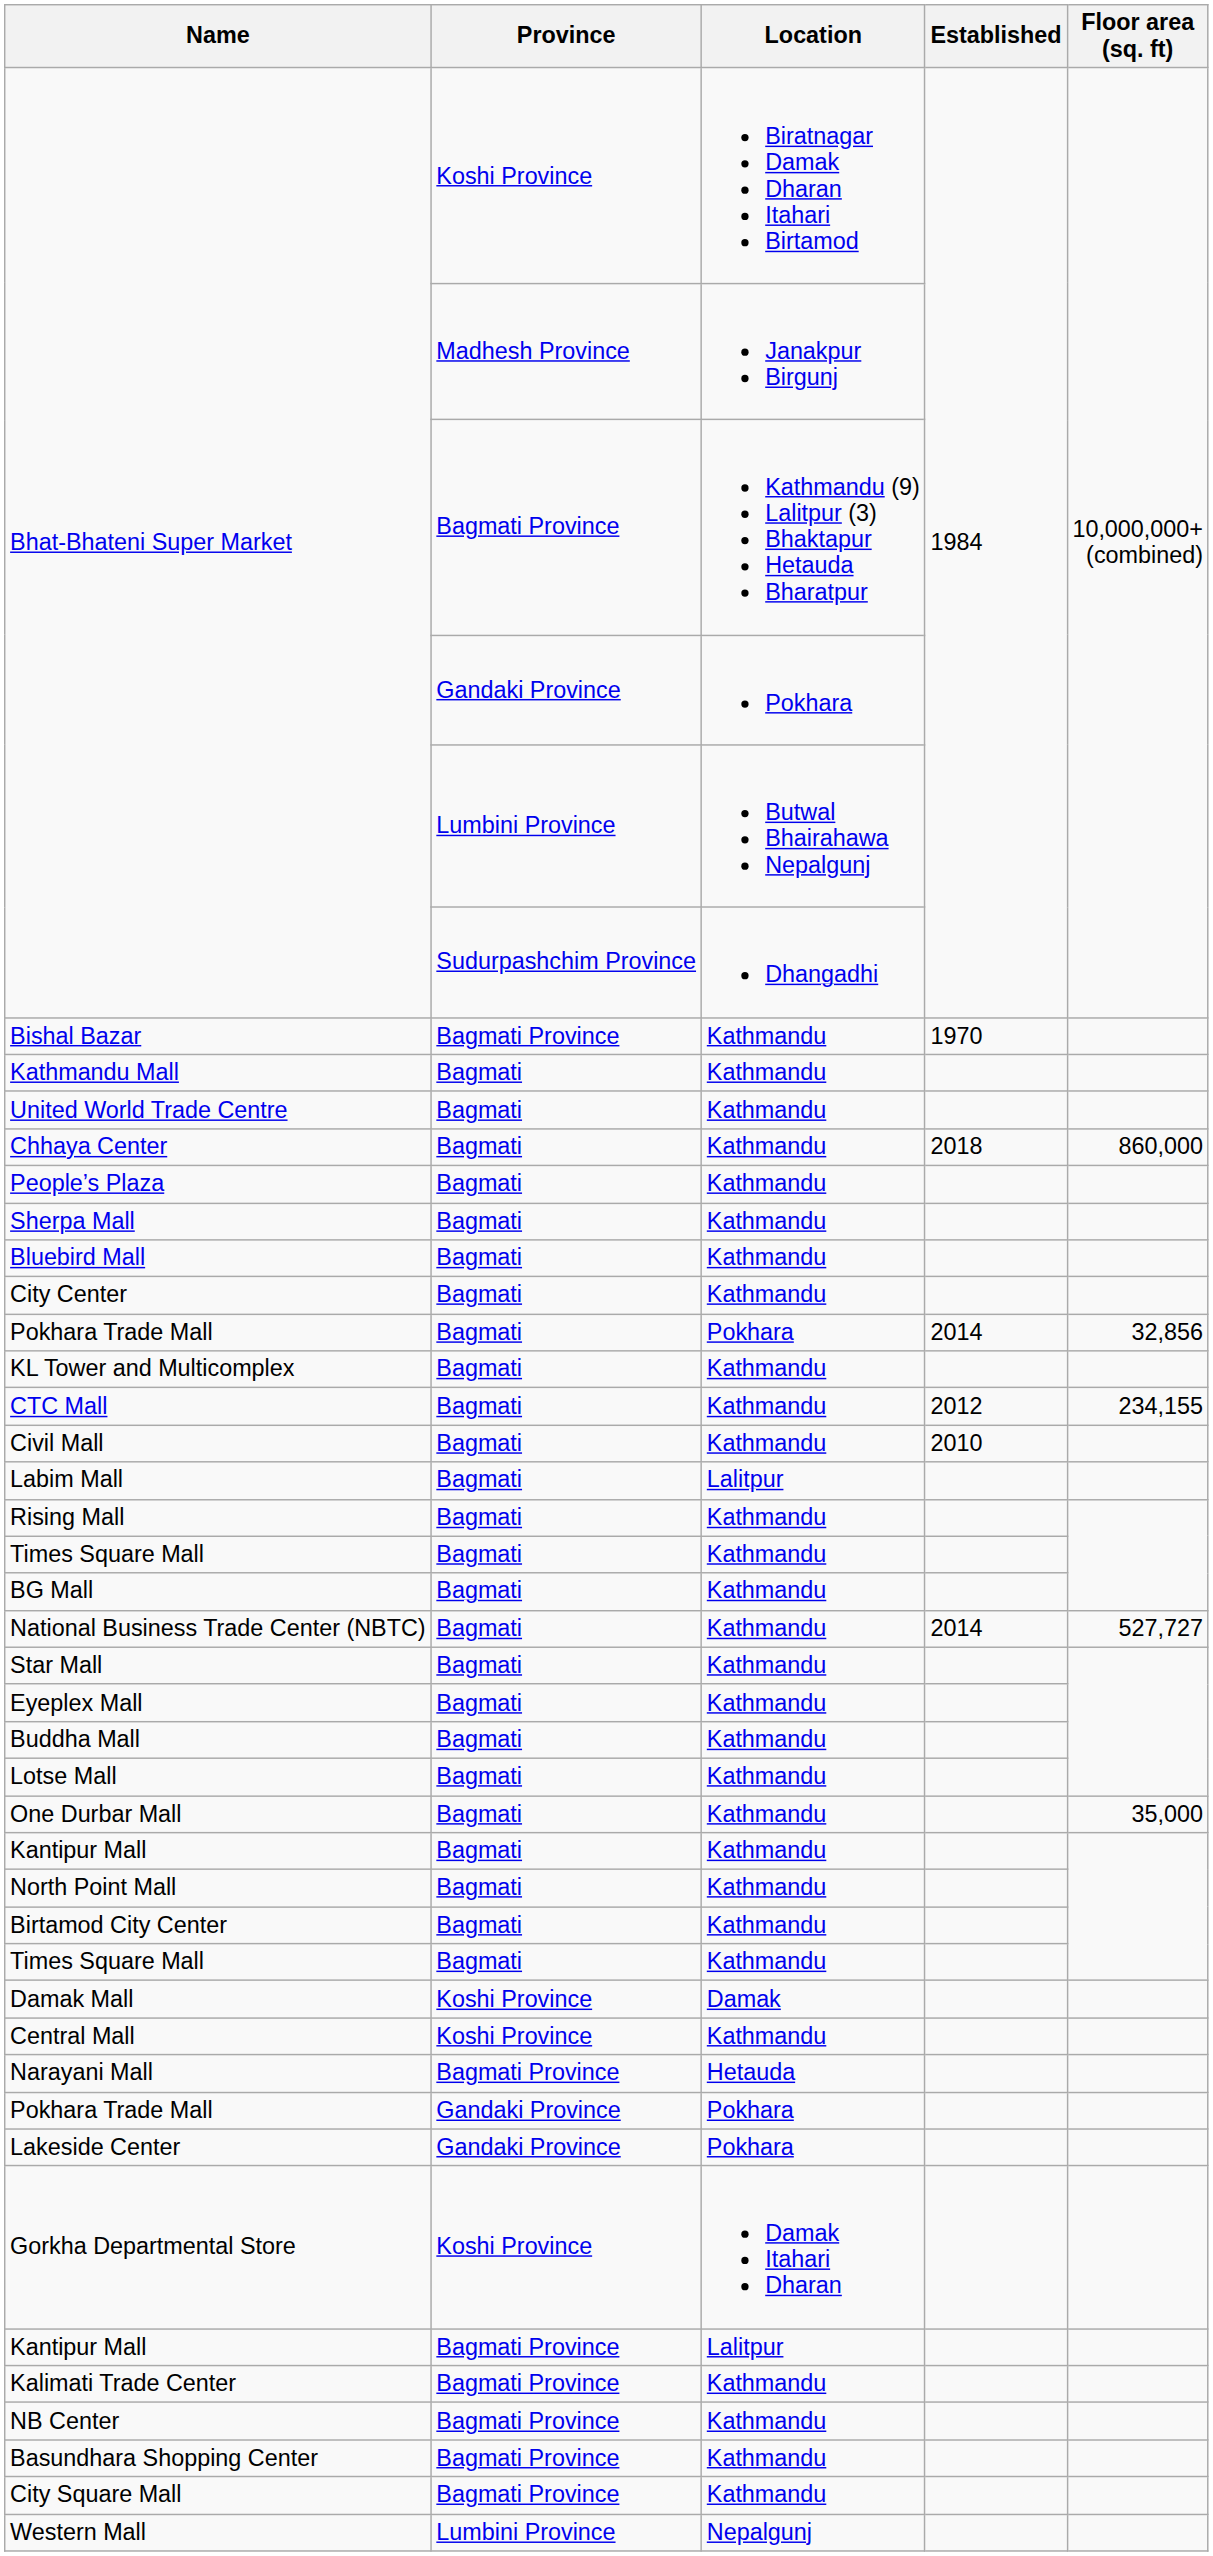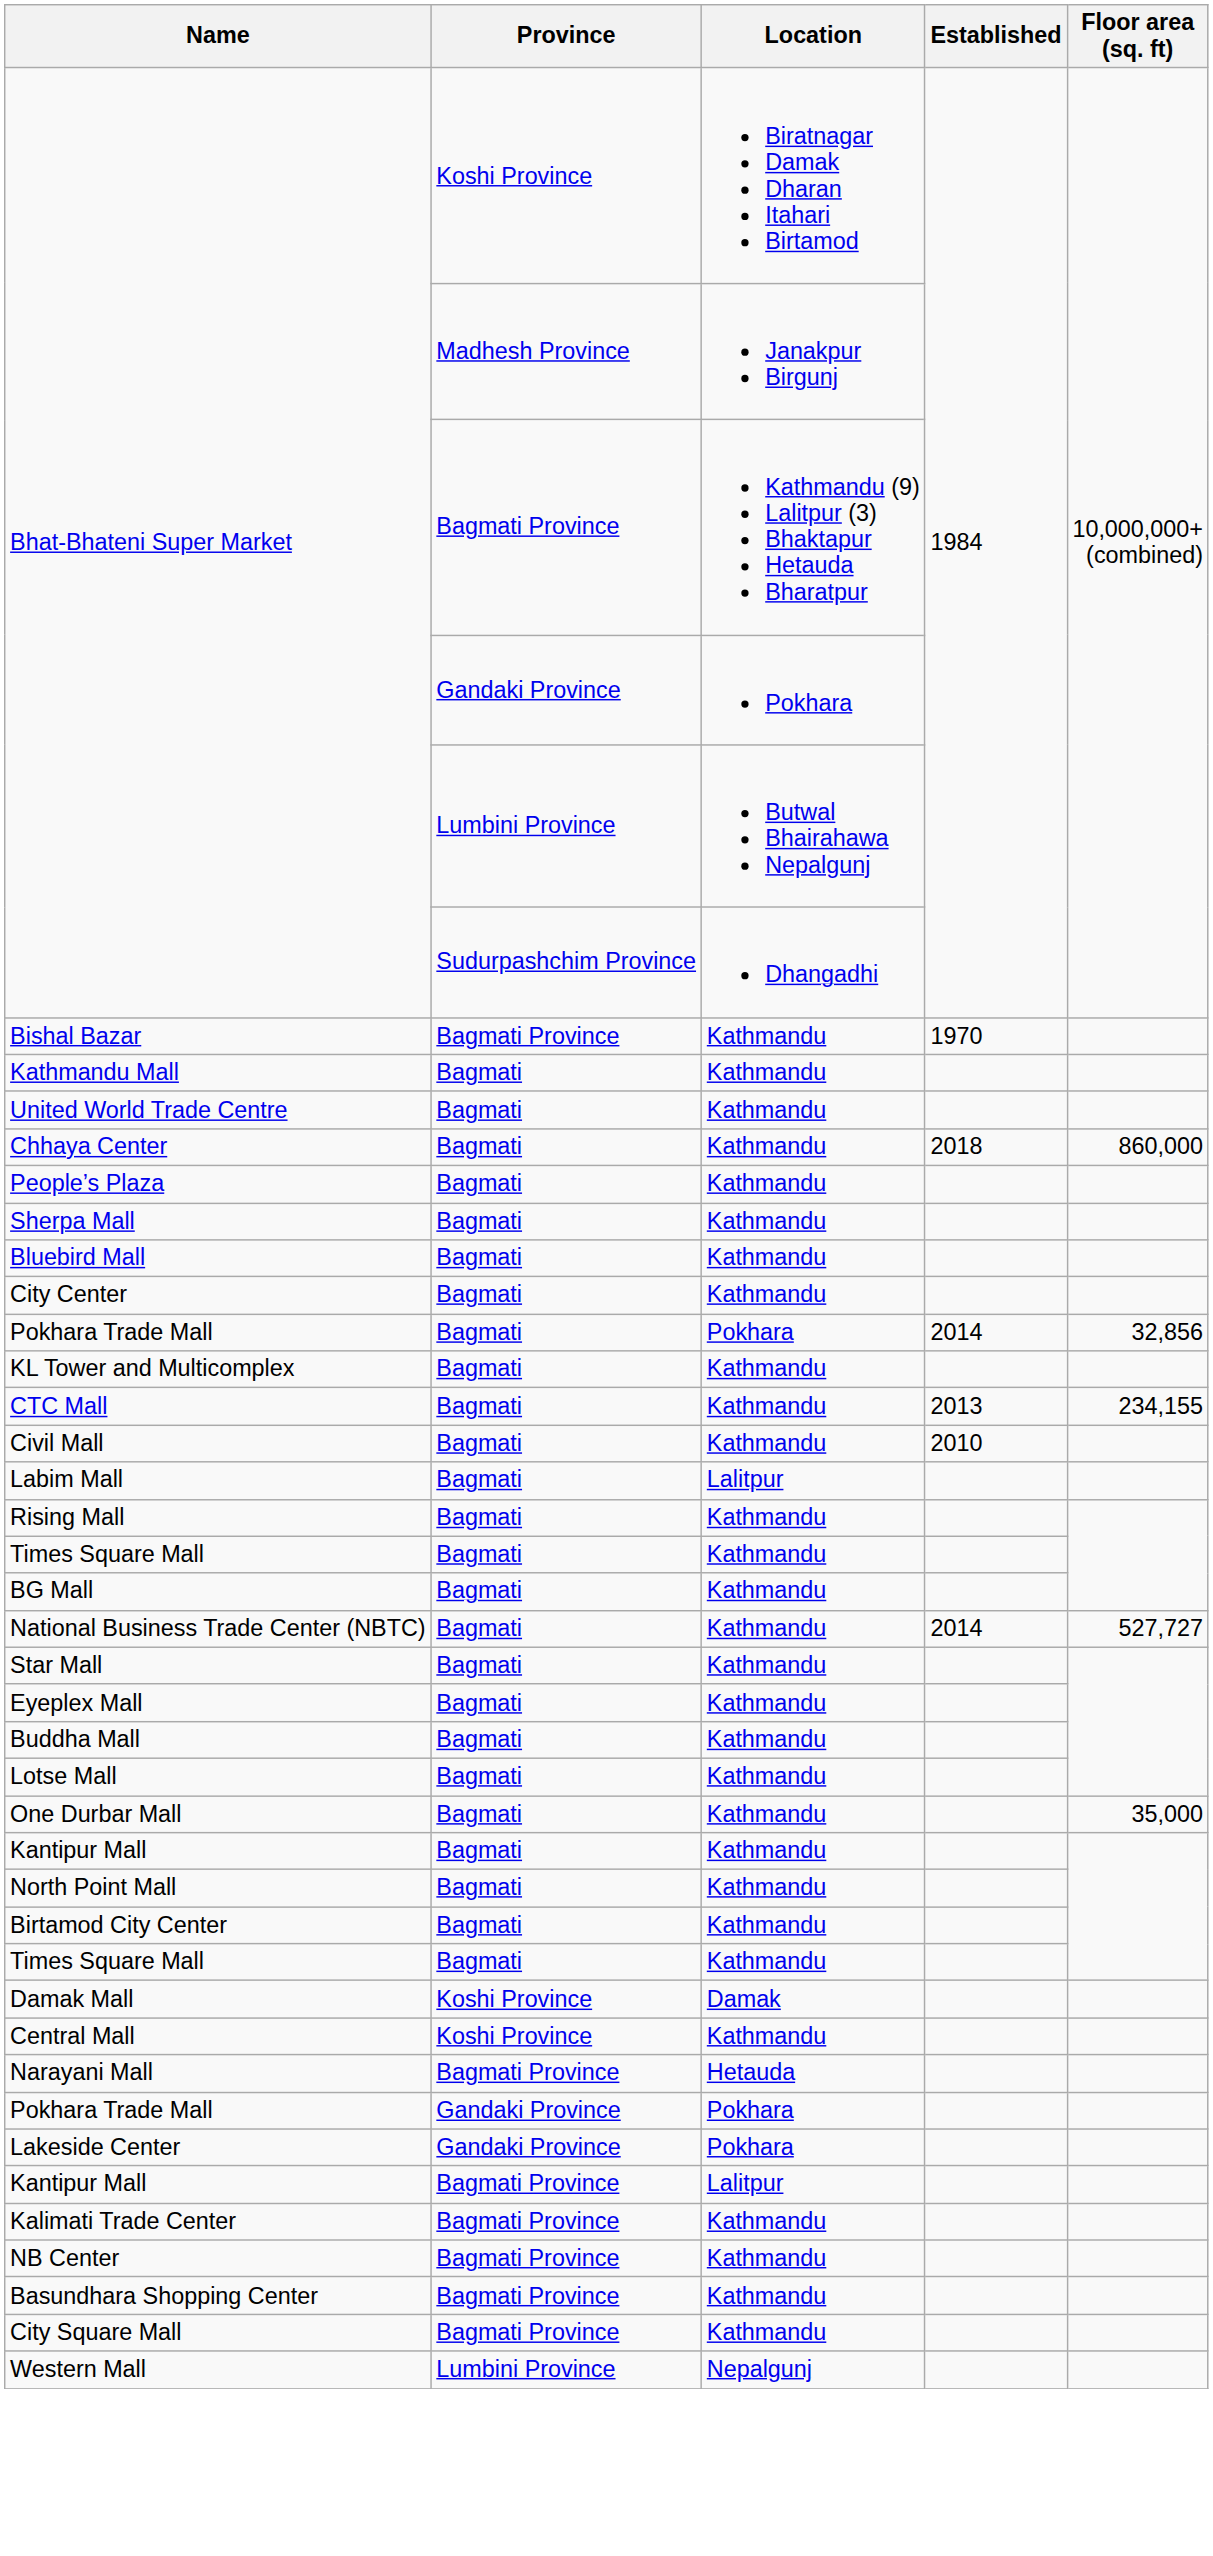(956, 1406) 2012 -> (956, 1406) 2013
- row: (153, 2246)
